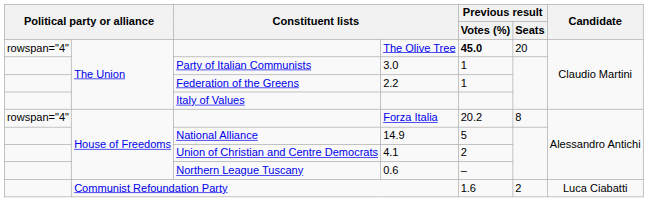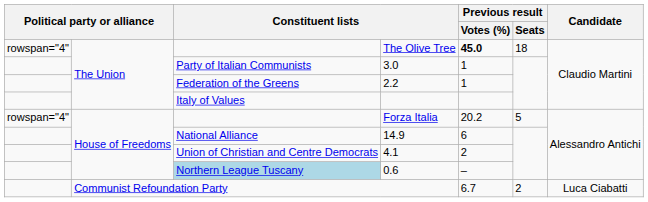(521, 48) 20 -> (521, 48) 18
(518, 118) 8 -> (518, 118) 5
(464, 135) 5 -> (464, 135) 6
(240, 170) no background -> (240, 170) lightblue background
(468, 188) 1.6 -> (468, 188) 6.7
